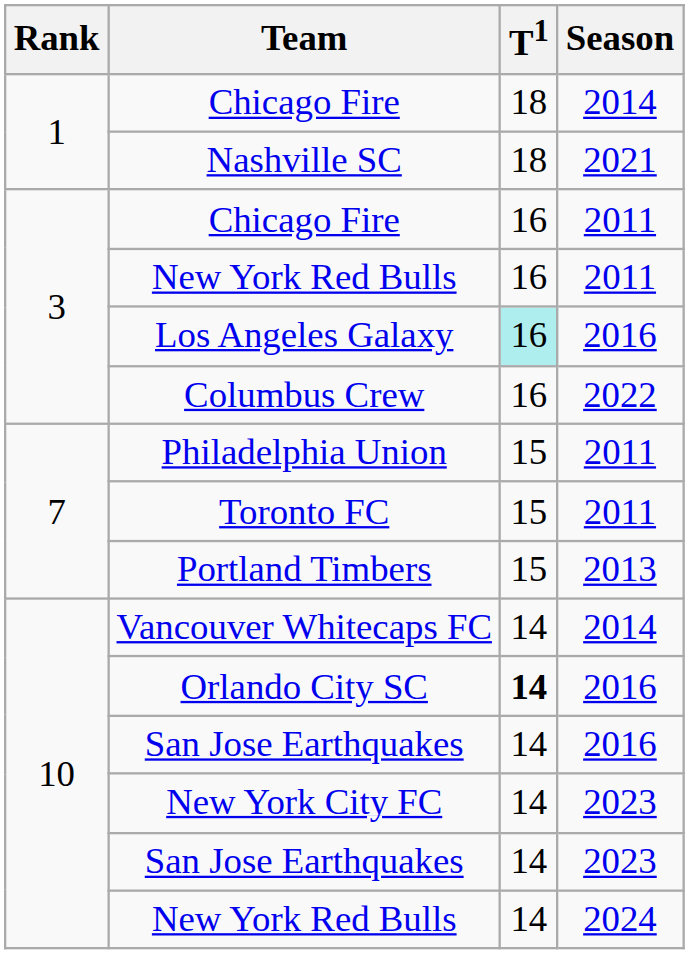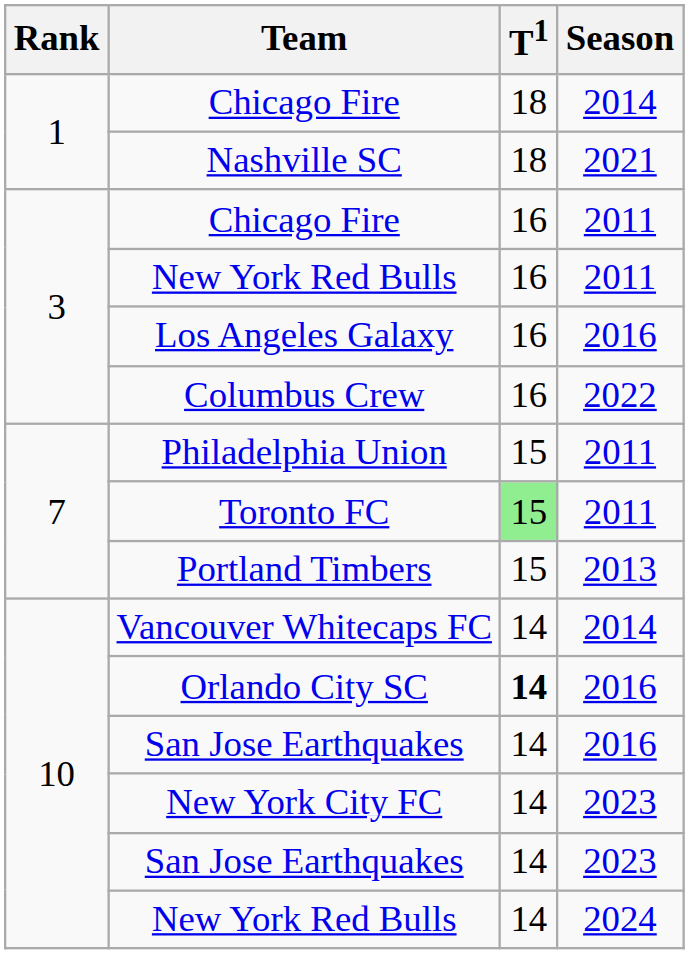(529, 335) paleturquoise background -> (529, 335) no background
(529, 510) no background -> (529, 510) lightgreen background
